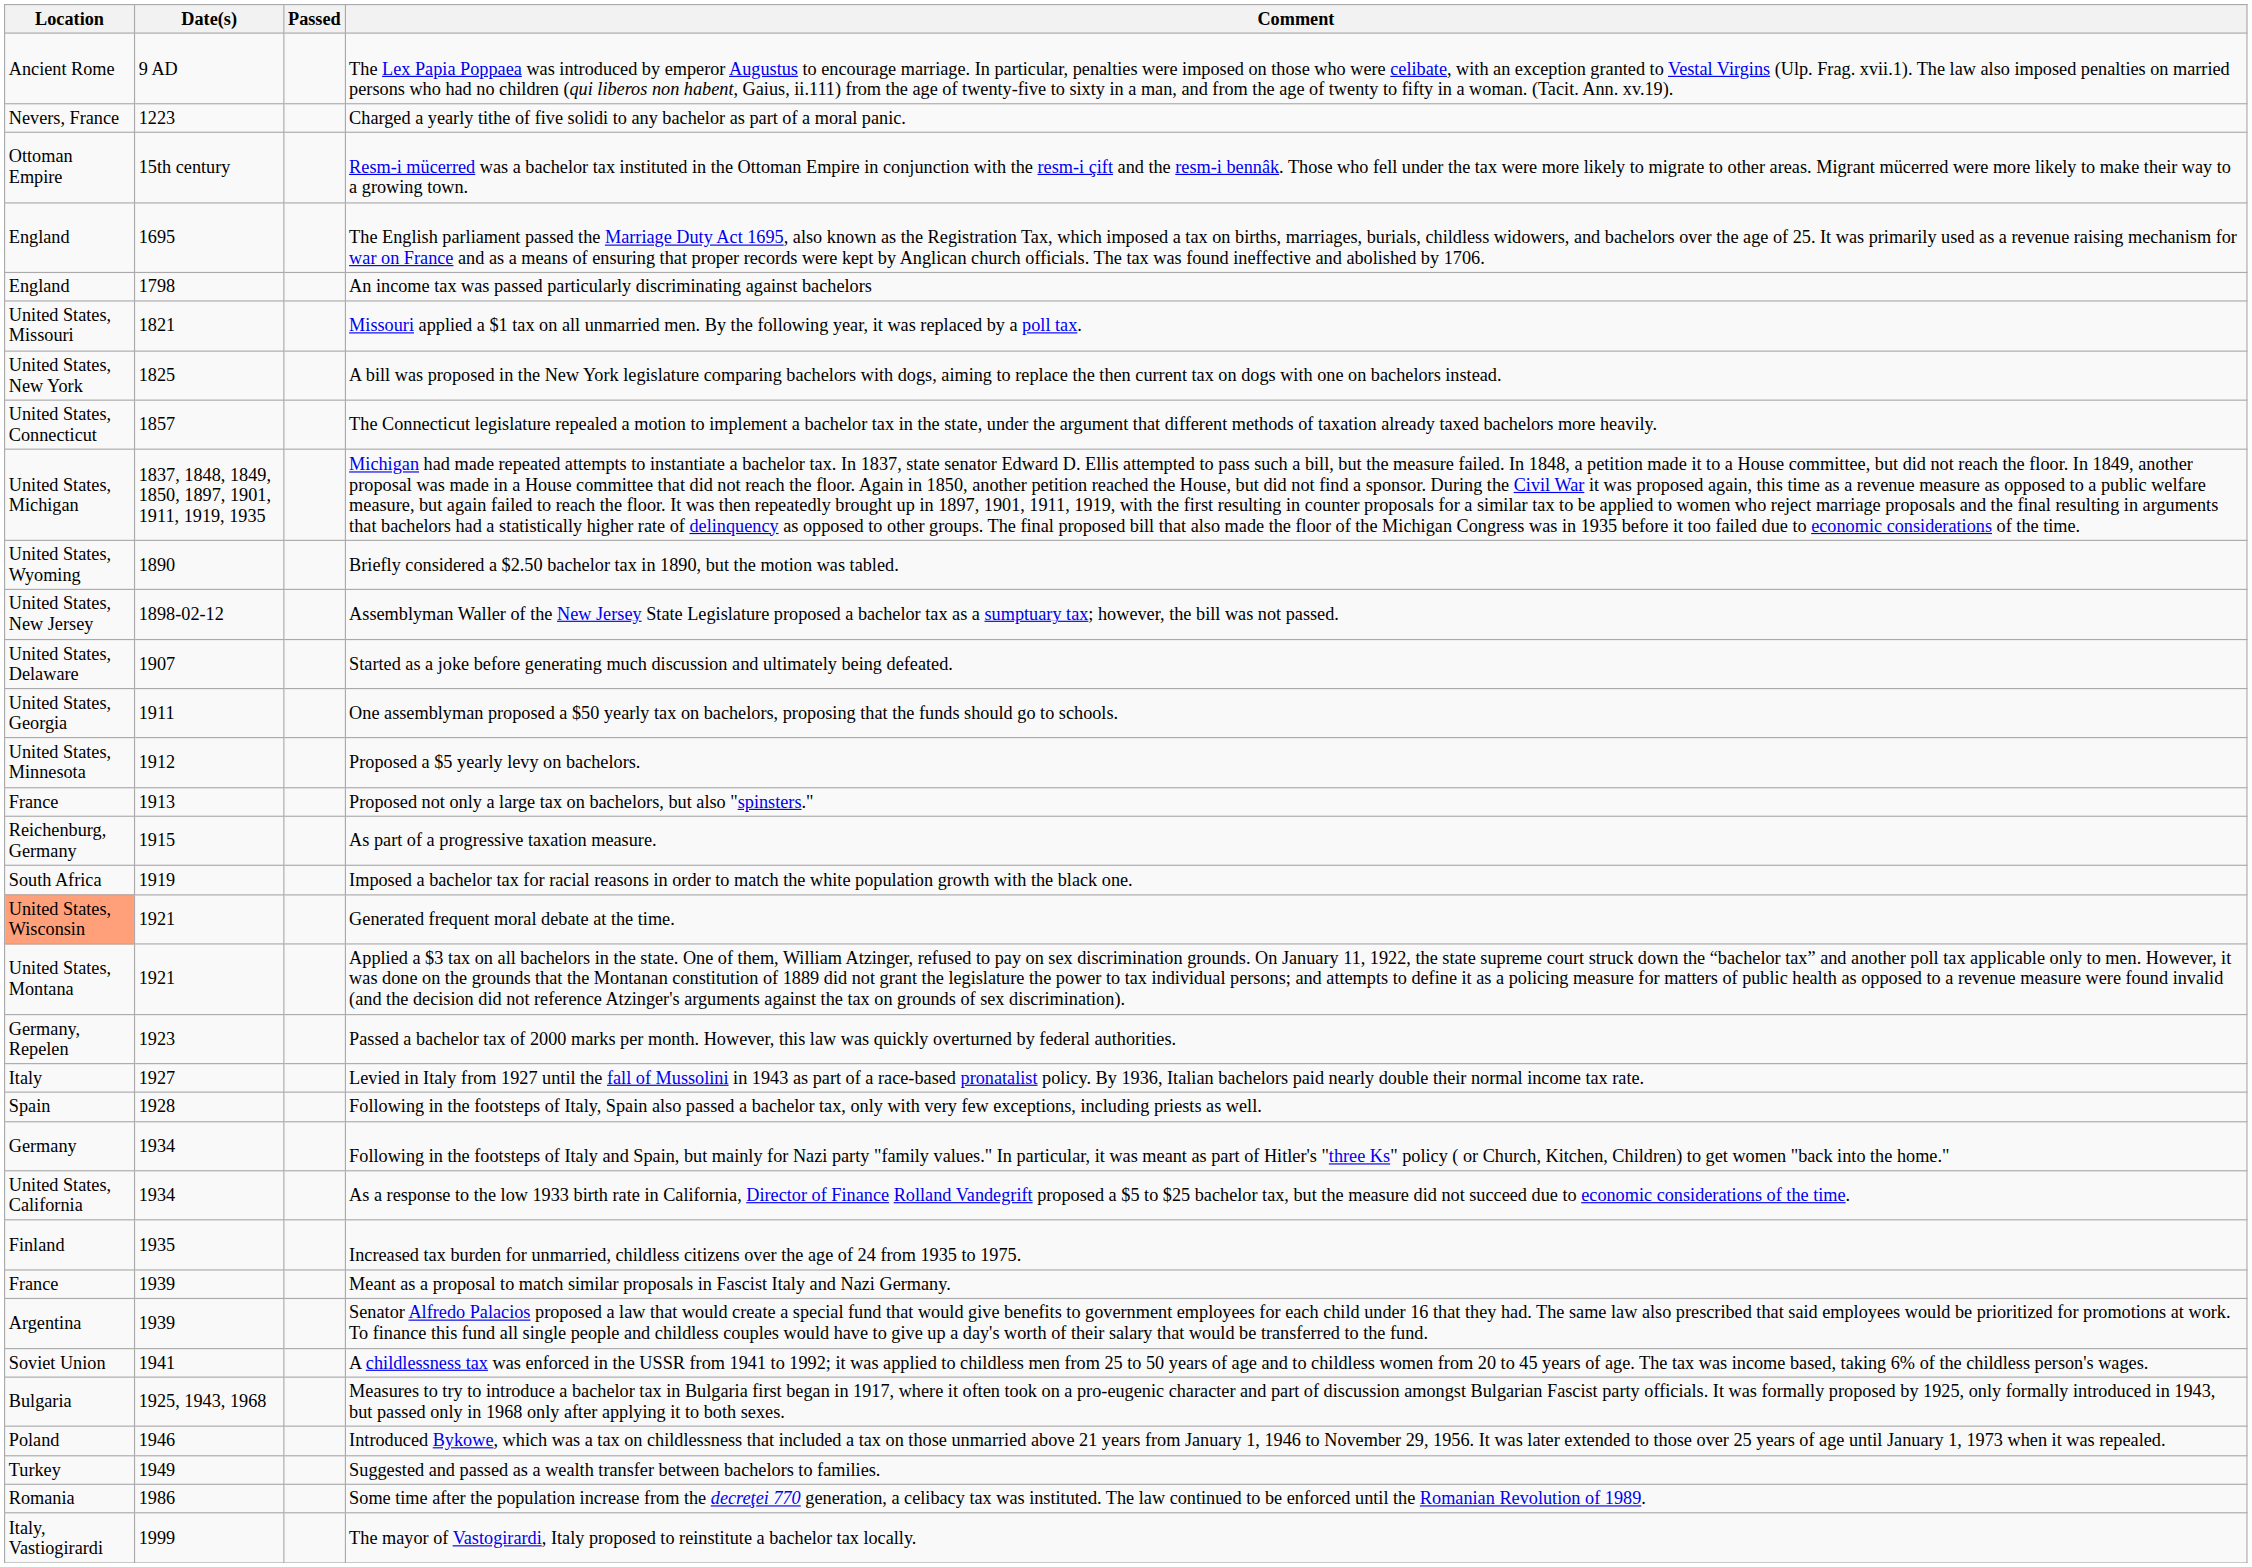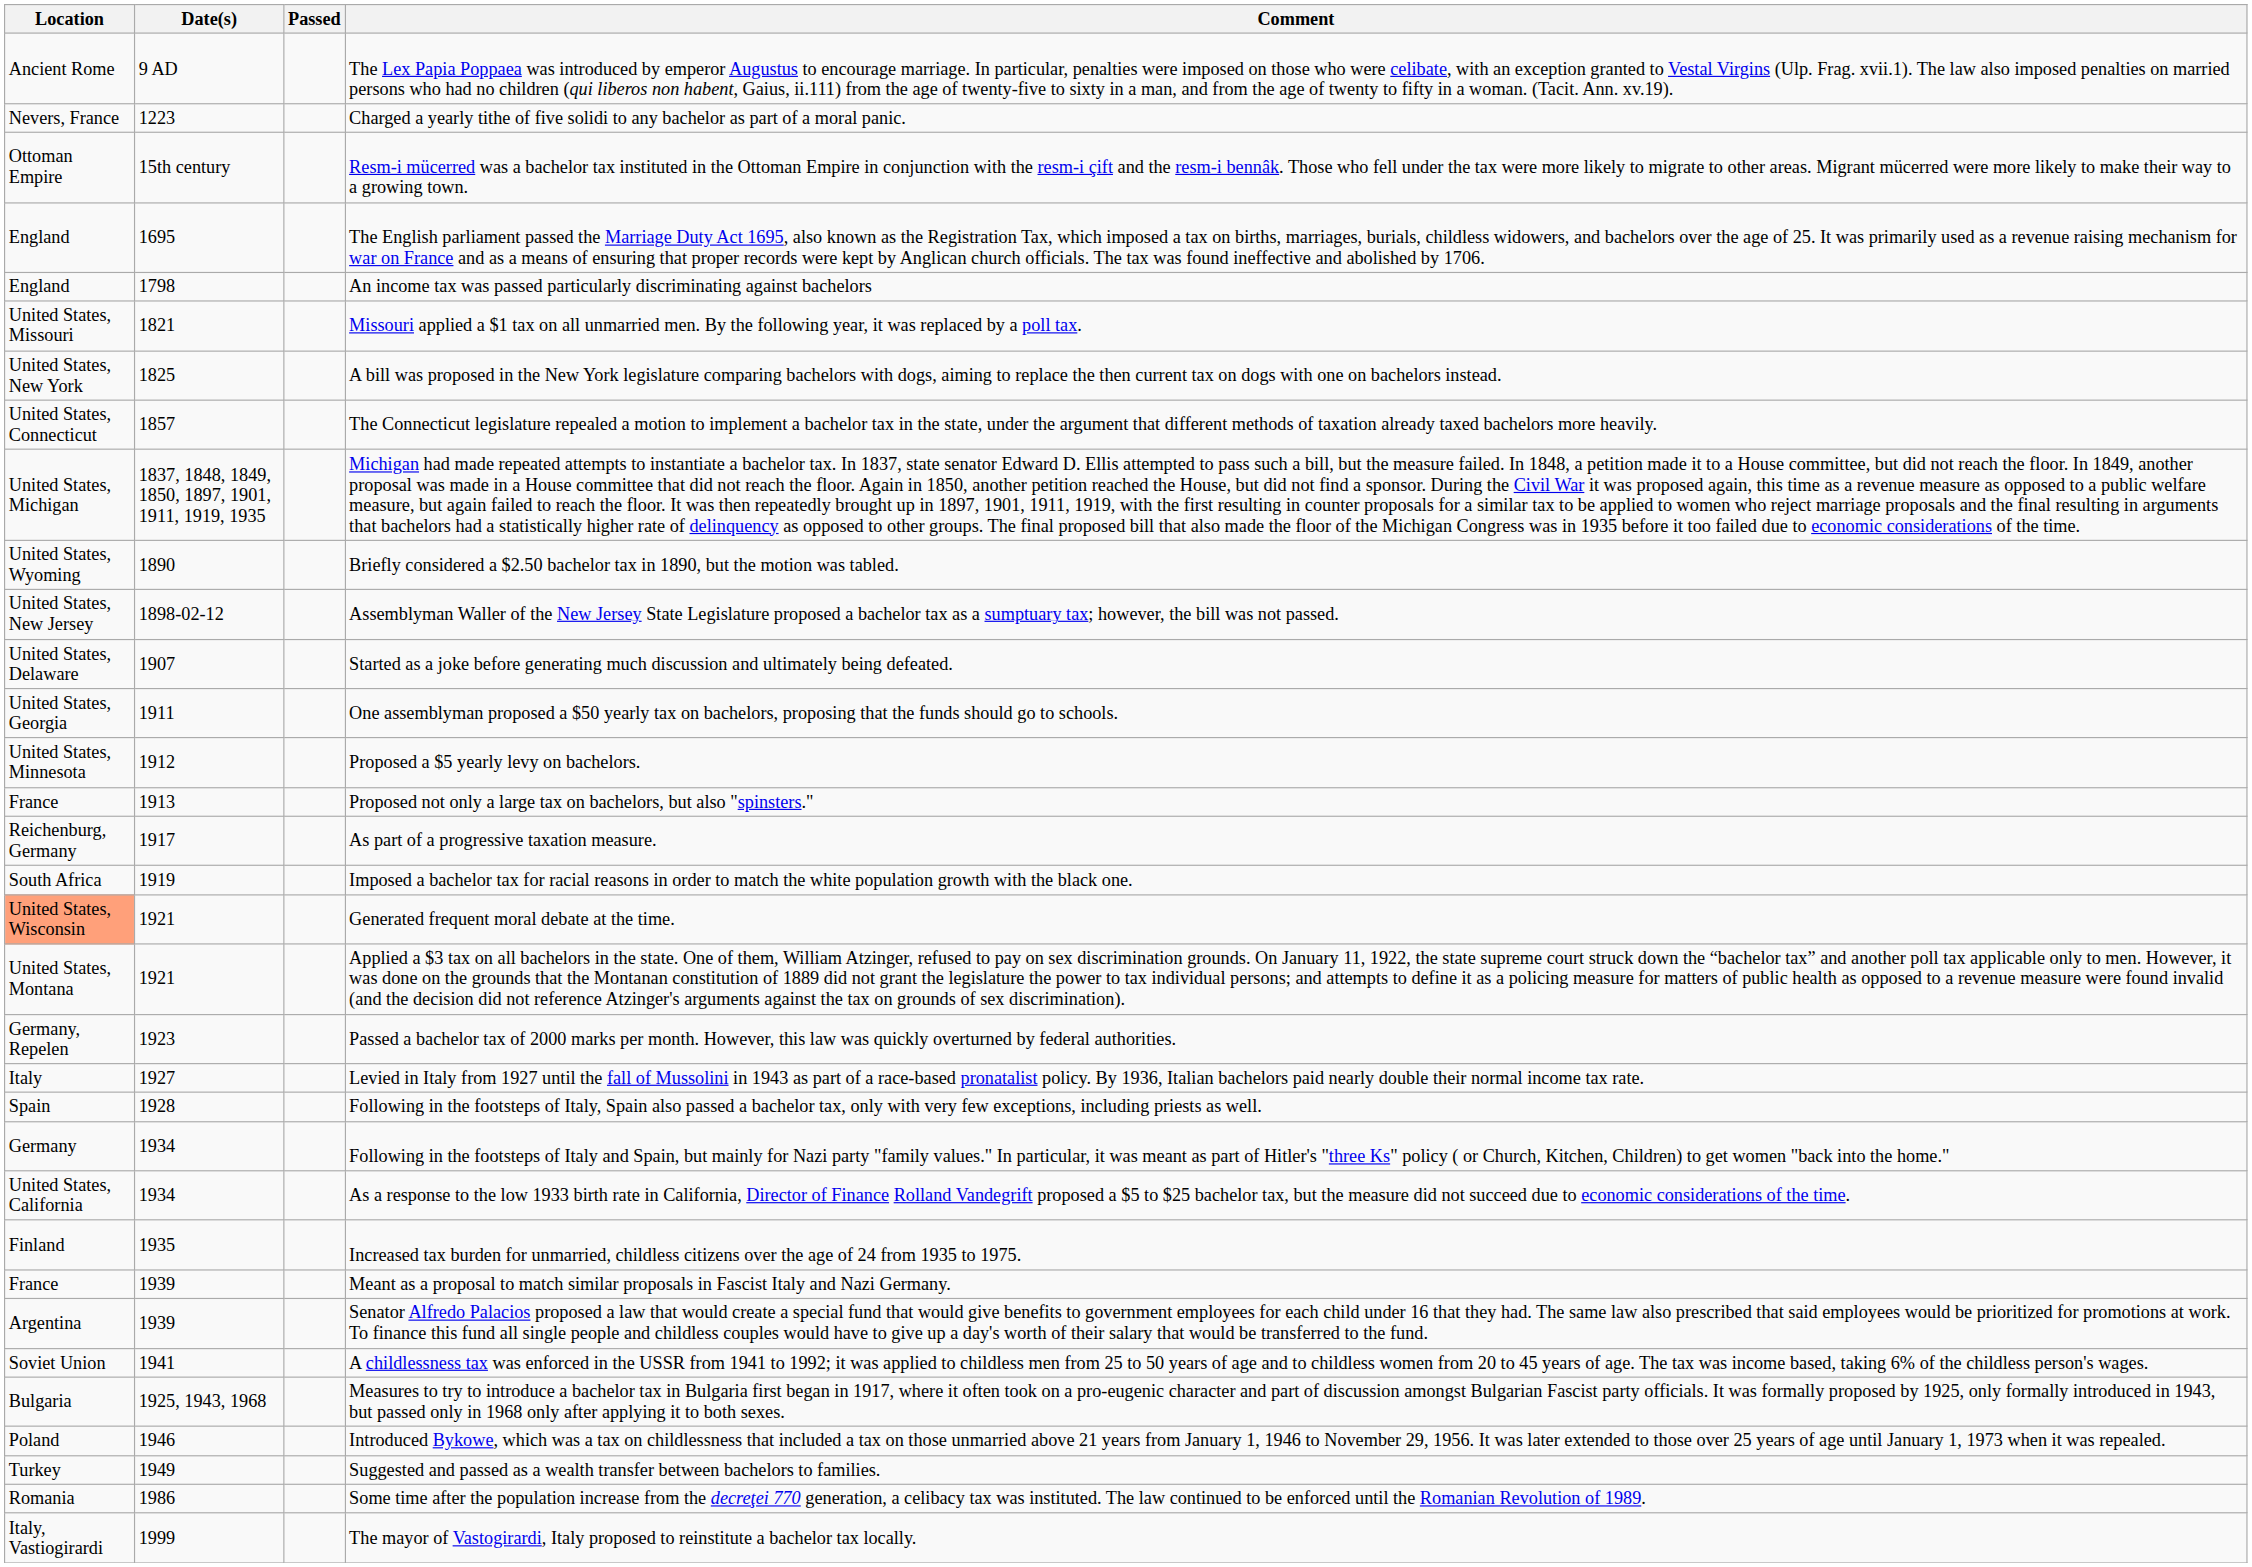(157, 840) 1915 -> (157, 840) 1917
